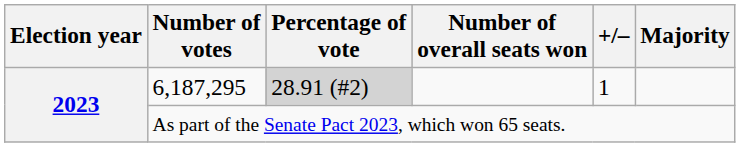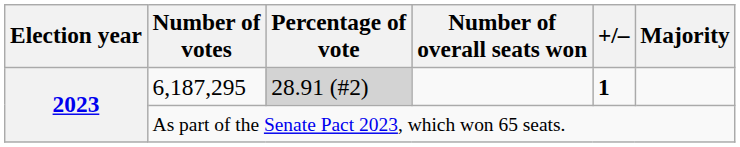(604, 86) normal -> (604, 86) bold
